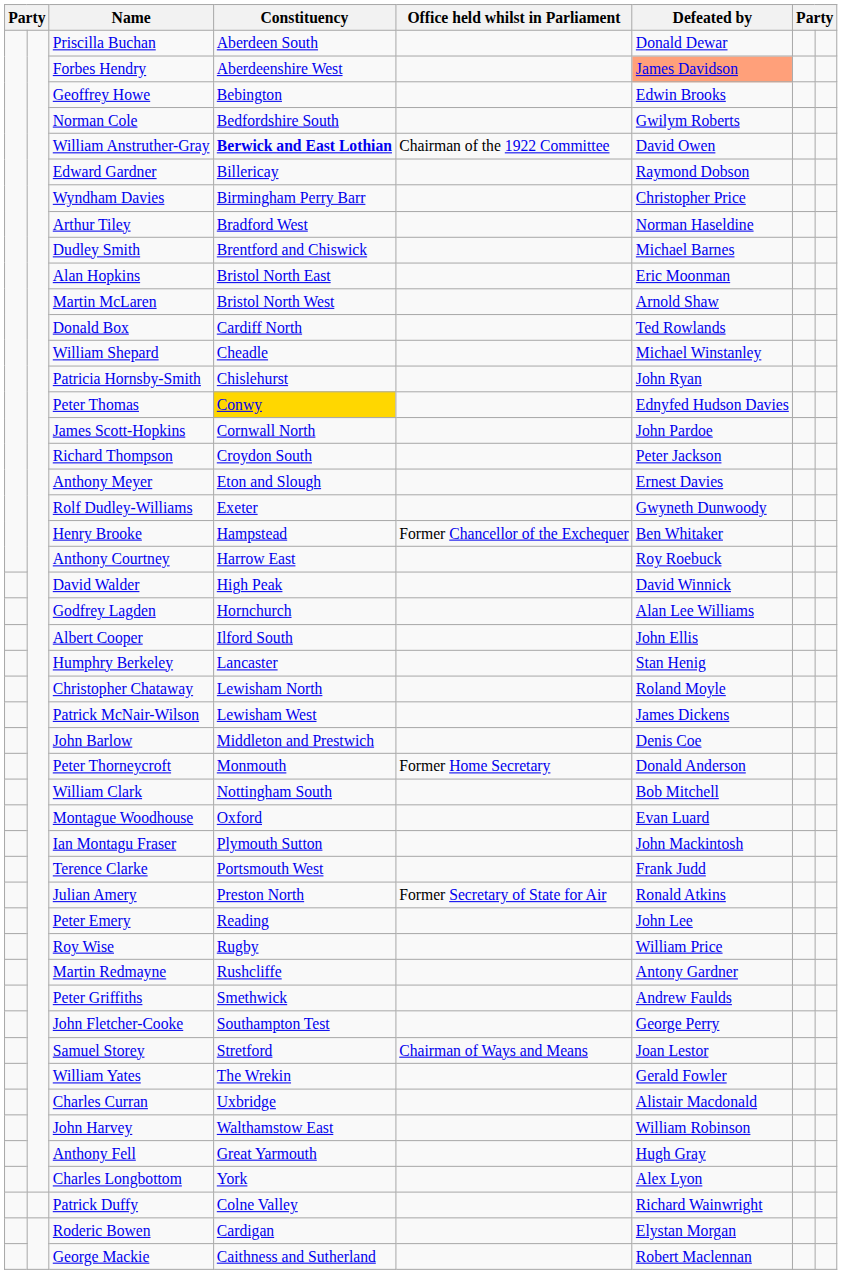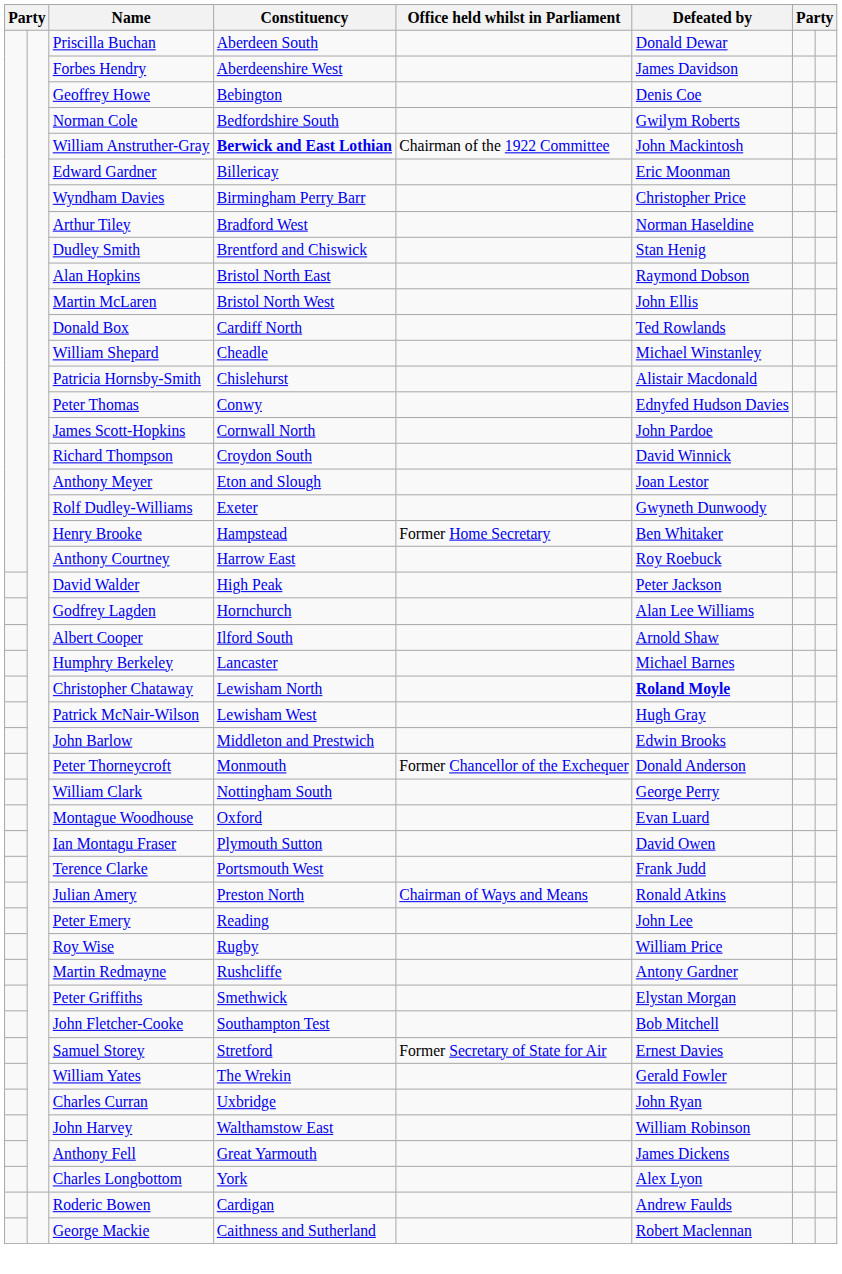(687, 69) lightsalmon background -> (687, 69) no background
(681, 95) Edwin Brooks -> (669, 95) Denis Coe
(676, 146) David Owen -> (690, 146) John Mackintosh
(693, 172) Raymond Dobson -> (683, 172) Eric Moonman
(685, 249) Michael Barnes -> (671, 249) Stan Henig
(683, 275) Eric Moonman -> (693, 275) Raymond Dobson
(677, 301) Arnold Shaw -> (667, 301) John Ellis
(669, 378) John Ryan -> (696, 378) Alistair Macdonald
(239, 404) gold background -> (239, 404) no background
(679, 456) Peter Jackson -> (683, 456) David Winnick
(680, 482) Ernest Davies -> (672, 482) Joan Lestor
(514, 533) Former Chancellor of the Exchequer -> (475, 533) Former Home Secretary
(683, 585) David Winnick -> (679, 585) Peter Jackson
(667, 637) John Ellis -> (677, 637) Arnold Shaw
(671, 662) Stan Henig -> (685, 662) Michael Barnes
(681, 688) normal -> (683, 688) bold
(683, 714) James Dickens -> (671, 714) Hugh Gray
(669, 740) Denis Coe -> (681, 740) Edwin Brooks
(475, 766) Former Home Secretary -> (514, 766) Former Chancellor of the Exchequer
(677, 792) Bob Mitchell -> (678, 792) George Perry
(690, 843) John Mackintosh -> (676, 843) David Owen
(503, 895) Former Secretary of State for Air -> (494, 895) Chairman of Ways and Means
(684, 998) Andrew Faulds -> (686, 998) Elystan Morgan
(678, 1024) George Perry -> (677, 1024) Bob Mitchell
(494, 1050) Chairman of Ways and Means -> (503, 1050) Former Secretary of State for Air
(672, 1050) Joan Lestor -> (680, 1050) Ernest Davies
(696, 1101) Alistair Macdonald -> (669, 1101) John Ryan
(671, 1153) Hugh Gray -> (683, 1153) James Dickens
- row: (95, 1205)
(686, 1230) Elystan Morgan -> (684, 1205) Andrew Faulds
